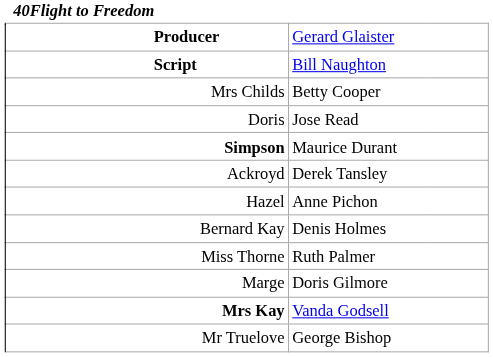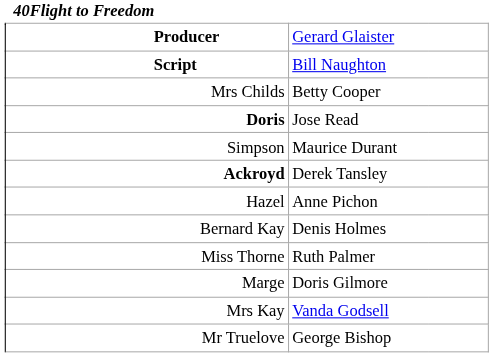(266, 119) normal -> (265, 119) bold
(254, 146) bold -> (256, 146) normal
(256, 174) normal -> (254, 174) bold
(253, 311) bold -> (256, 311) normal
